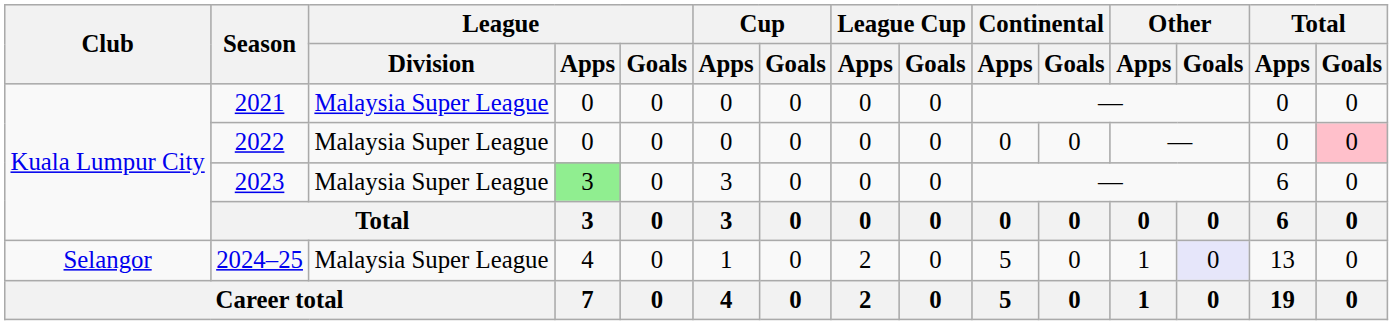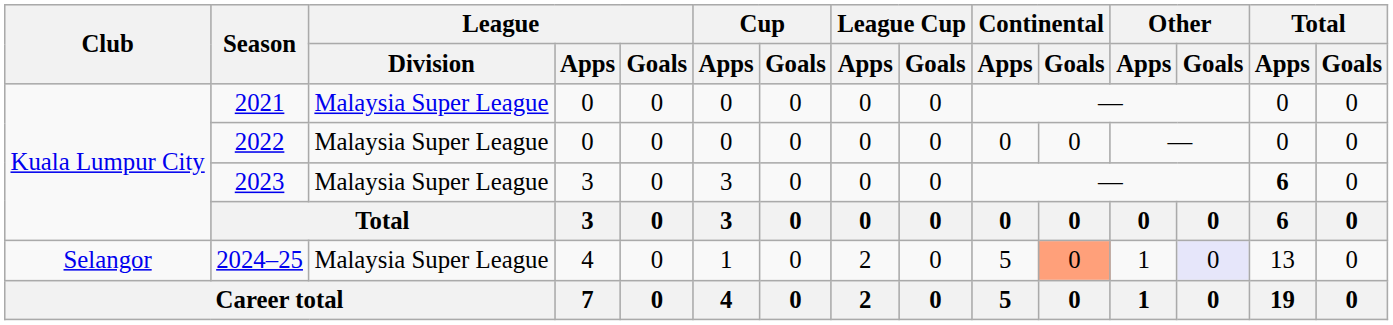(1352, 142) pink background -> (1352, 142) no background
(588, 181) lightgreen background -> (588, 181) no background
(1282, 181) normal -> (1282, 181) bold
(1074, 260) no background -> (1074, 260) lightsalmon background
